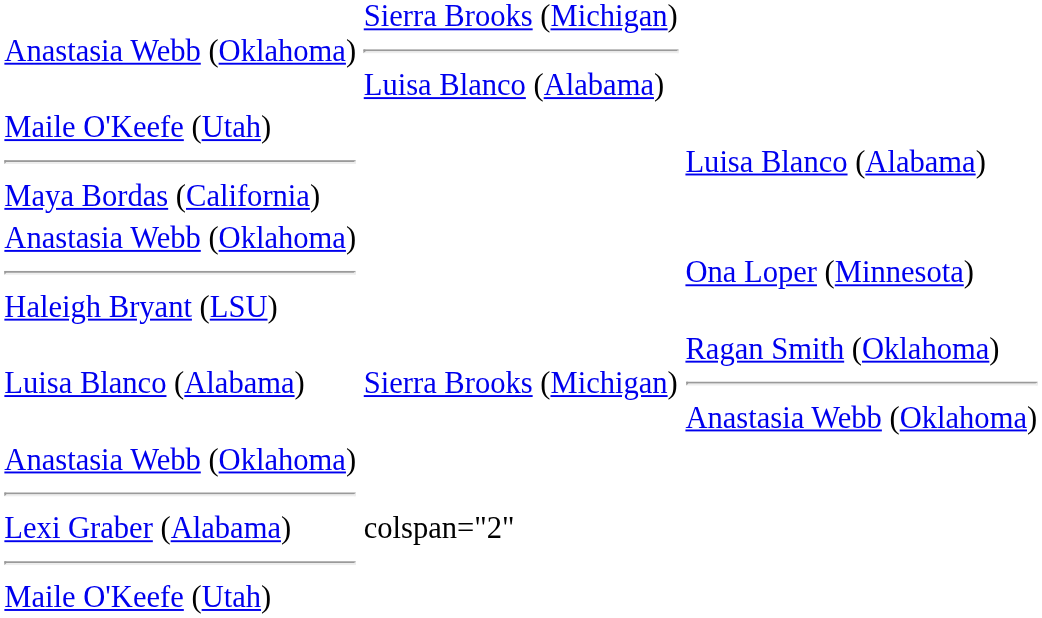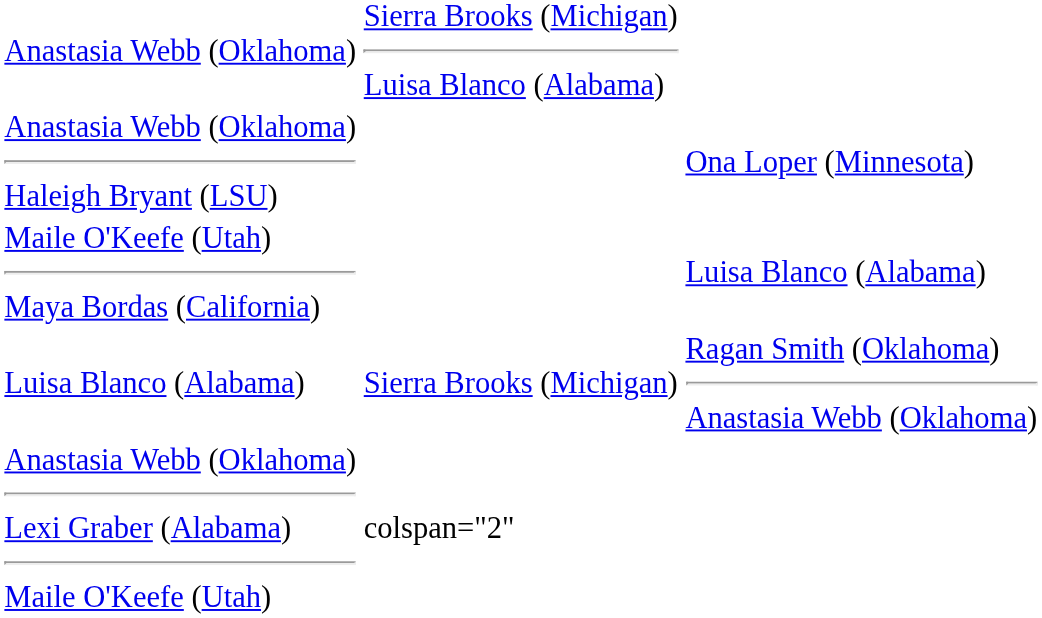rows swapped: (180, 272) <-> (180, 161)
